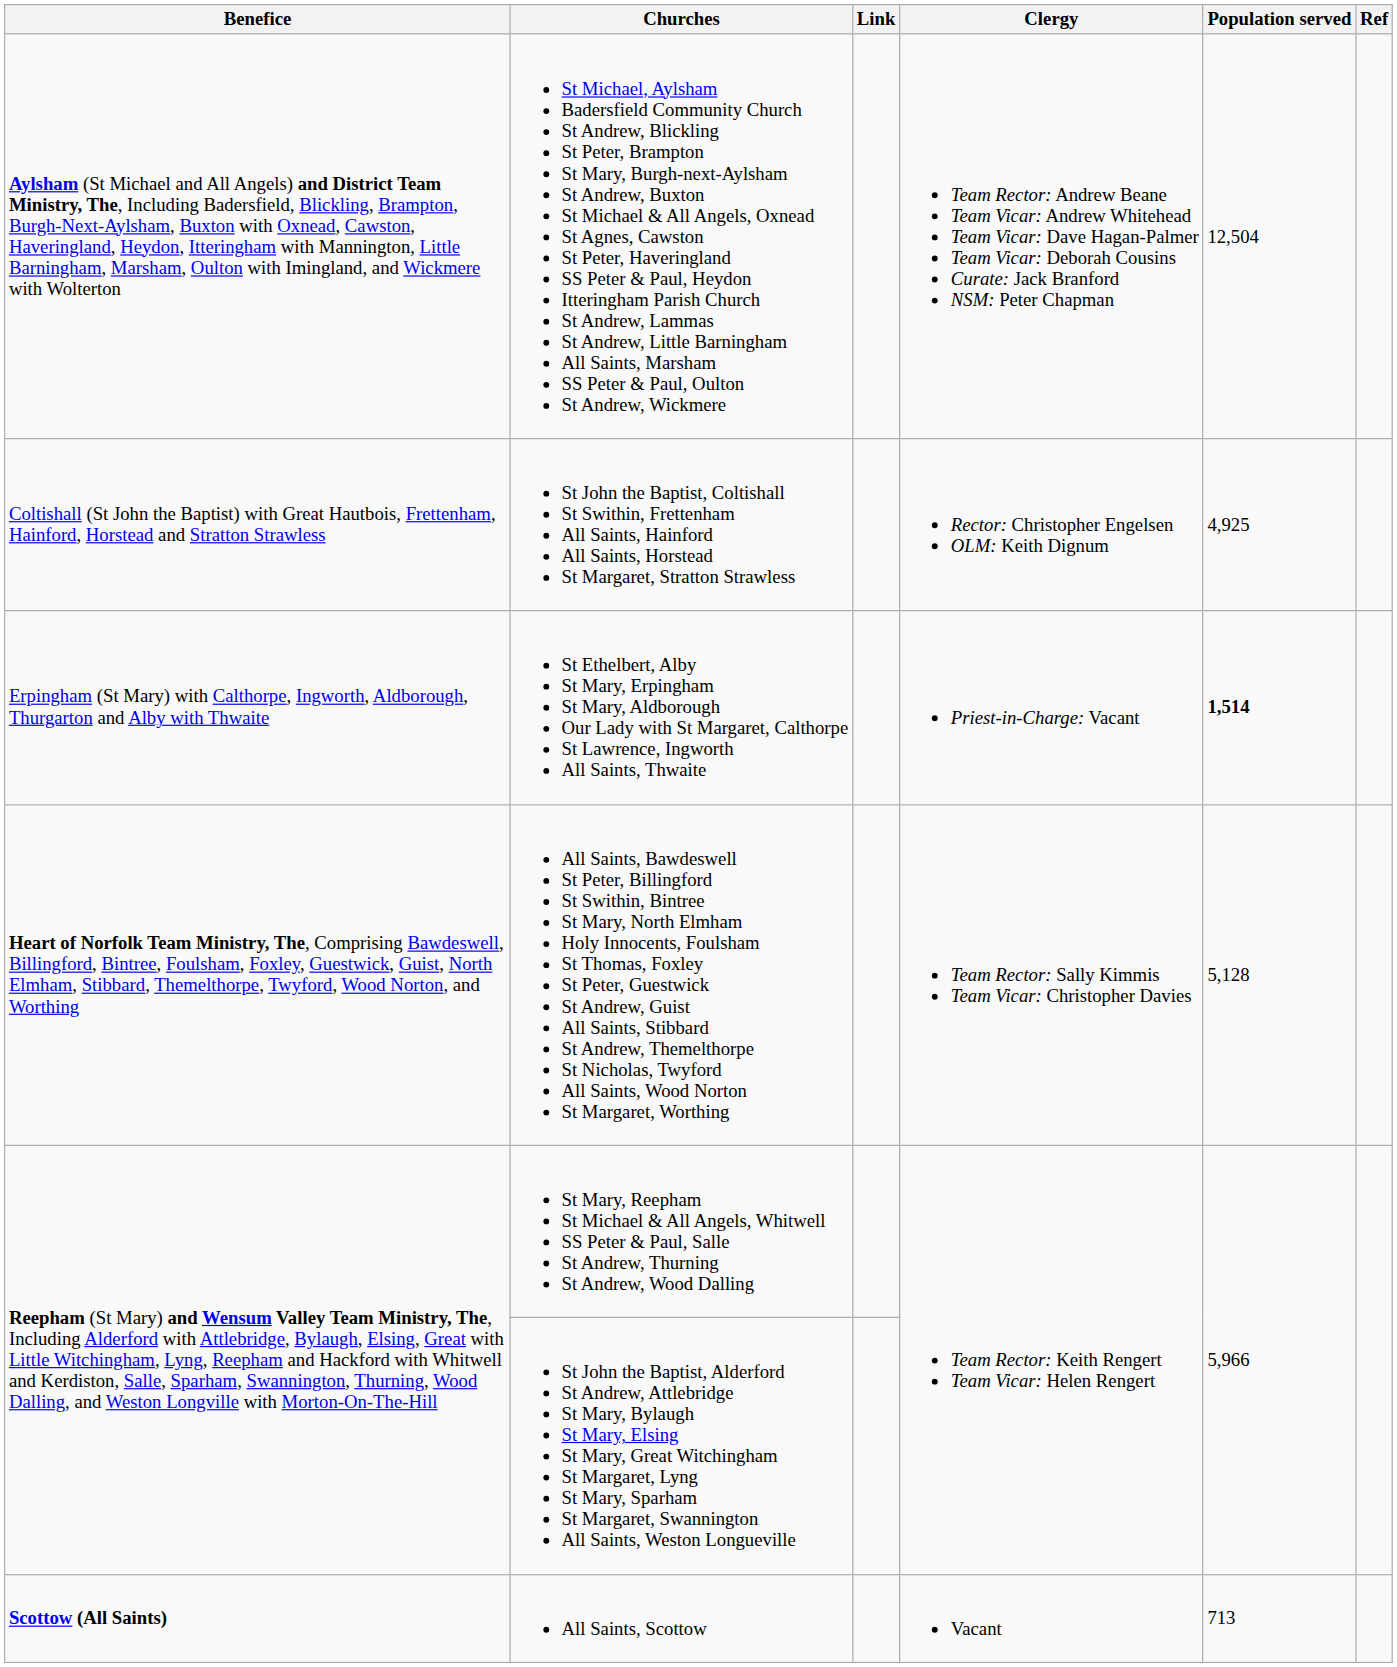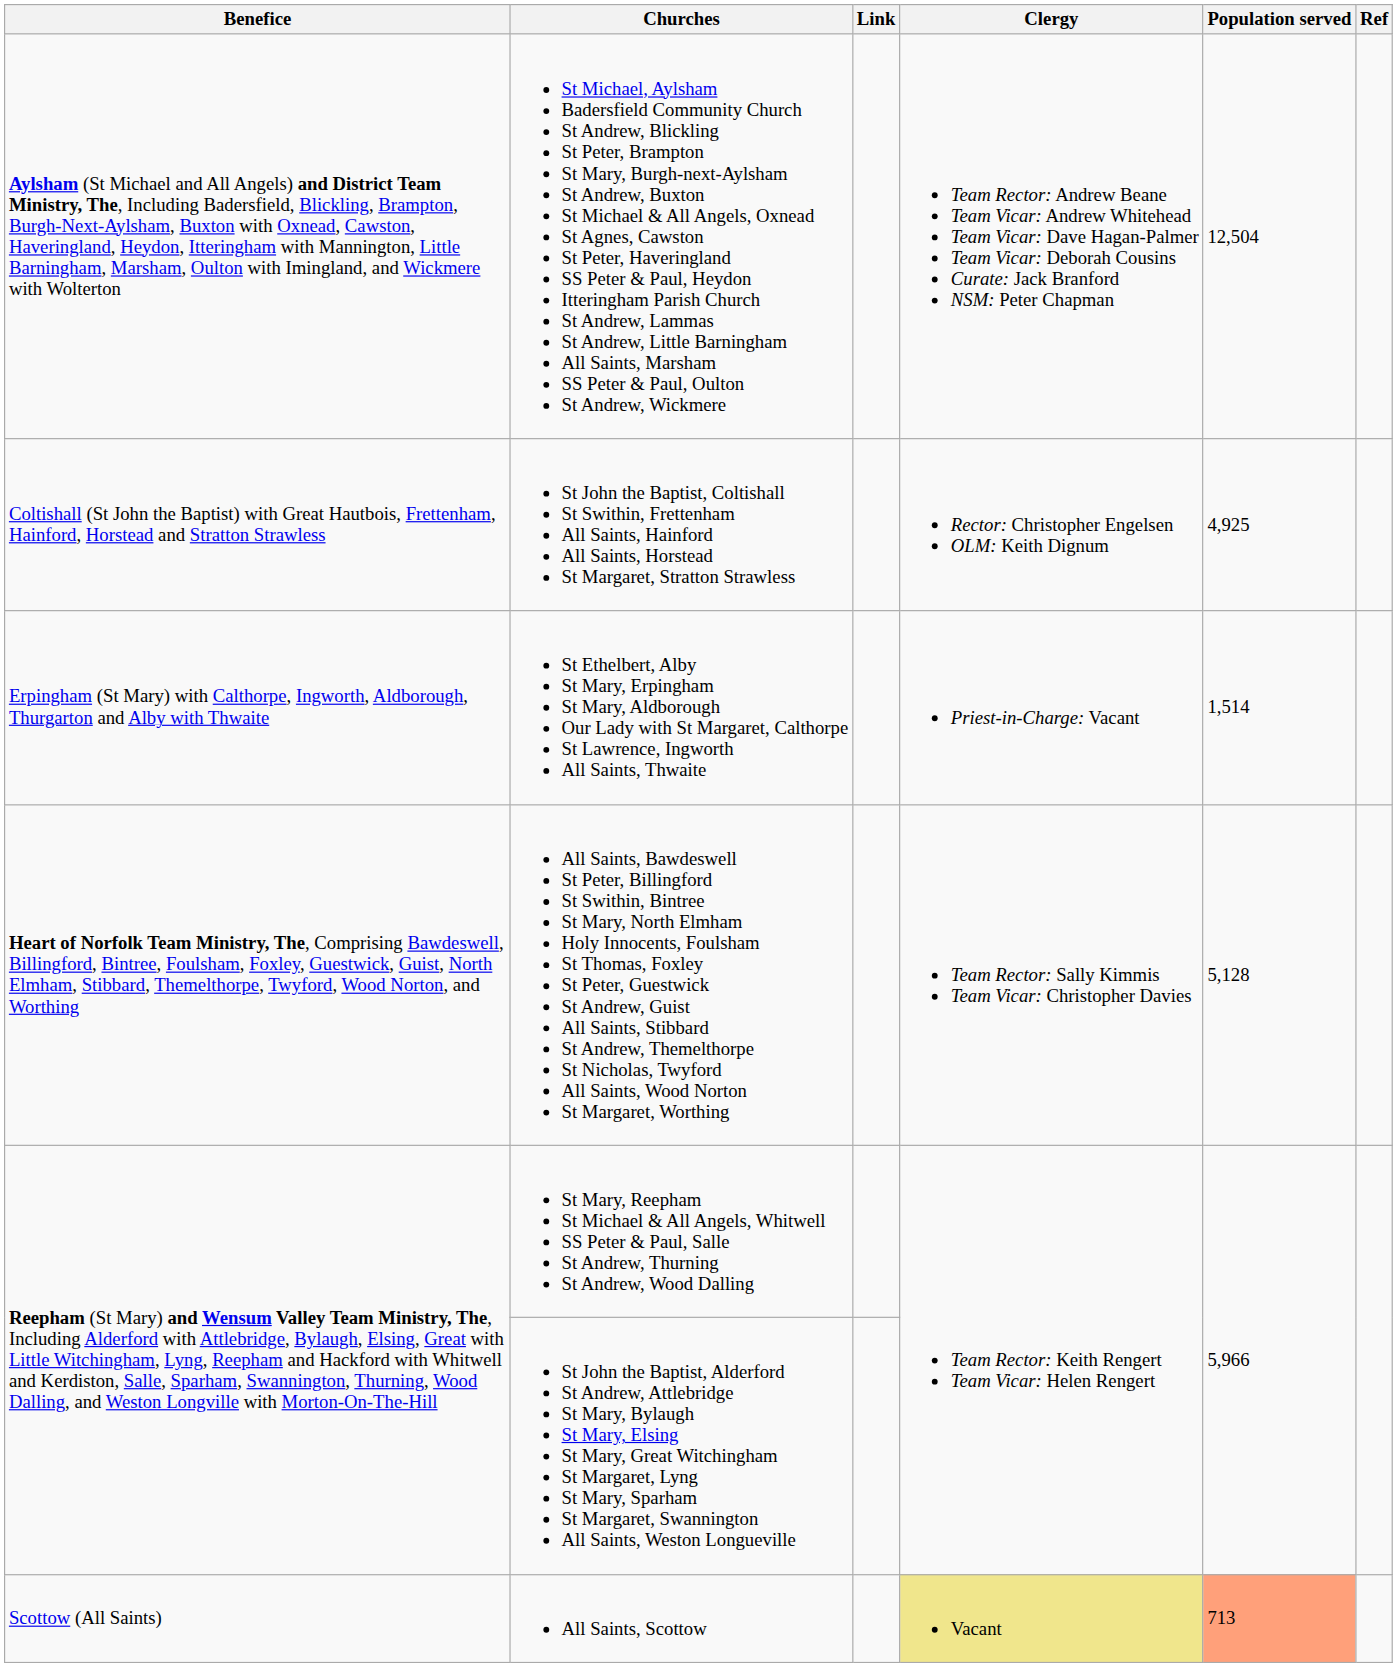(1228, 707) bold -> (1228, 707) normal
(88, 1618) bold -> (85, 1618) normal
(1051, 1629) no background -> (1051, 1629) khaki background
(1221, 1618) no background -> (1221, 1618) lightsalmon background
